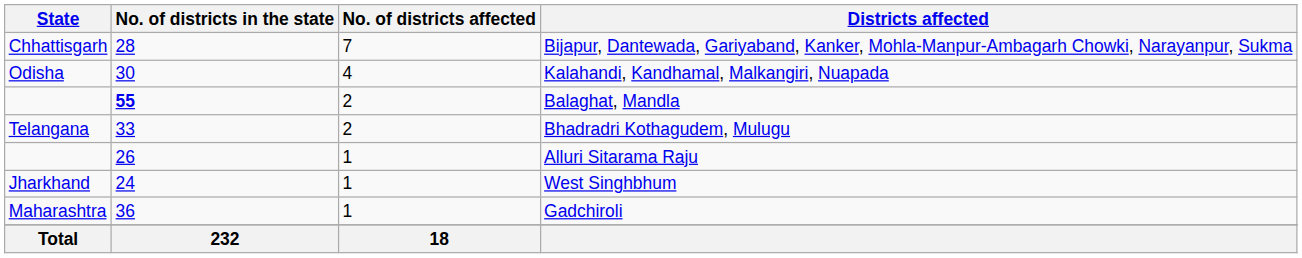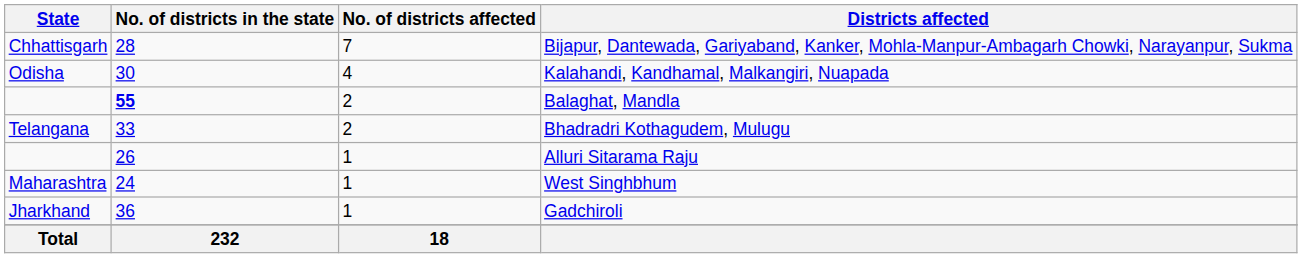(49, 184) Jharkhand -> (58, 184) Maharashtra
(58, 211) Maharashtra -> (49, 211) Jharkhand
